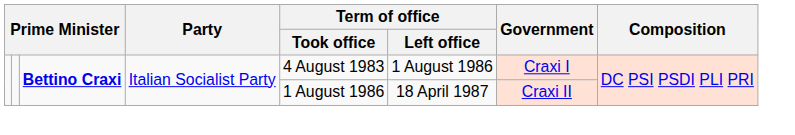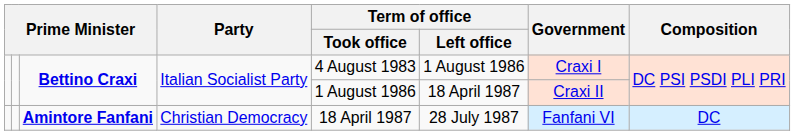+ row: (88, 117)
